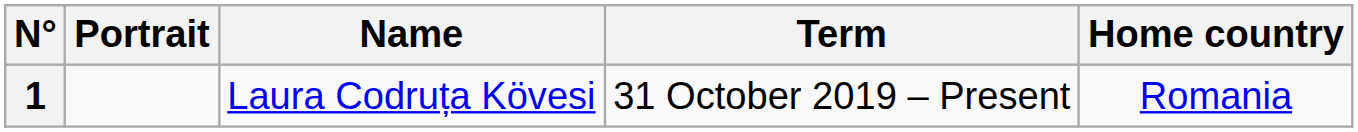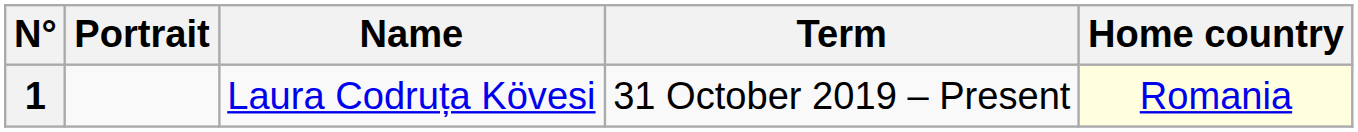(1216, 95) no background -> (1216, 95) lightyellow background
